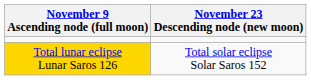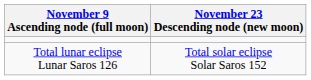(78, 58) gold background -> (78, 58) no background
